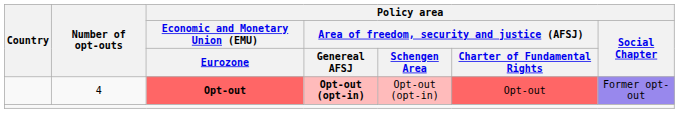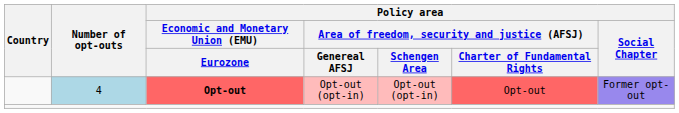(99, 90) no background -> (99, 90) lightblue background
(341, 90) bold -> (341, 90) normal
